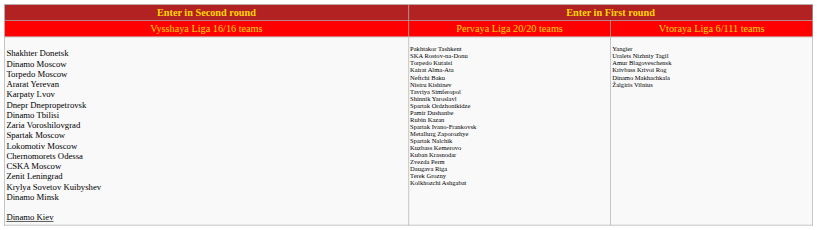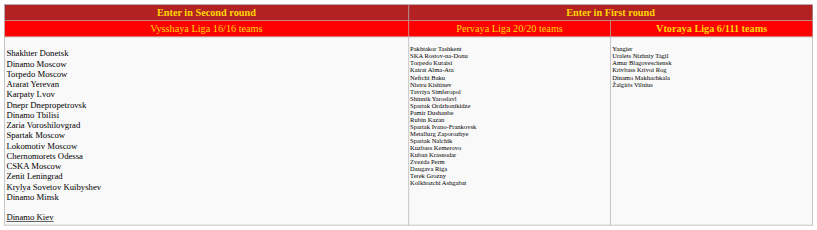(712, 28) normal -> (712, 28) bold
